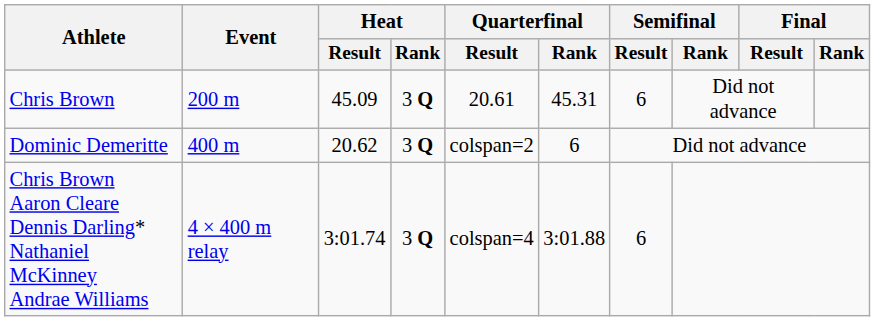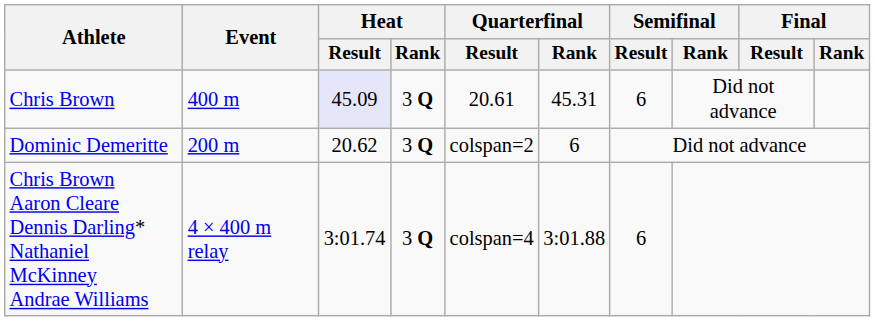(213, 99) 200 m -> (213, 99) 400 m
(355, 99) no background -> (355, 99) lavender background
(213, 145) 400 m -> (213, 145) 200 m
